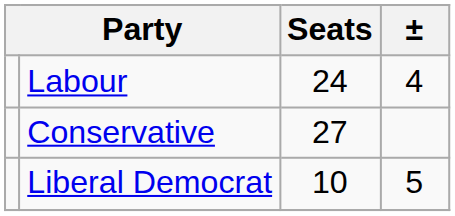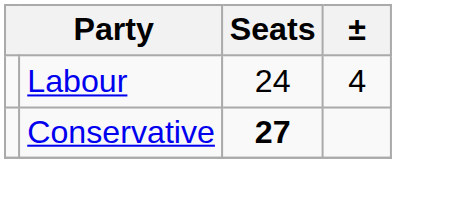(330, 132) normal -> (273, 132) bold
- row: (150, 183)
